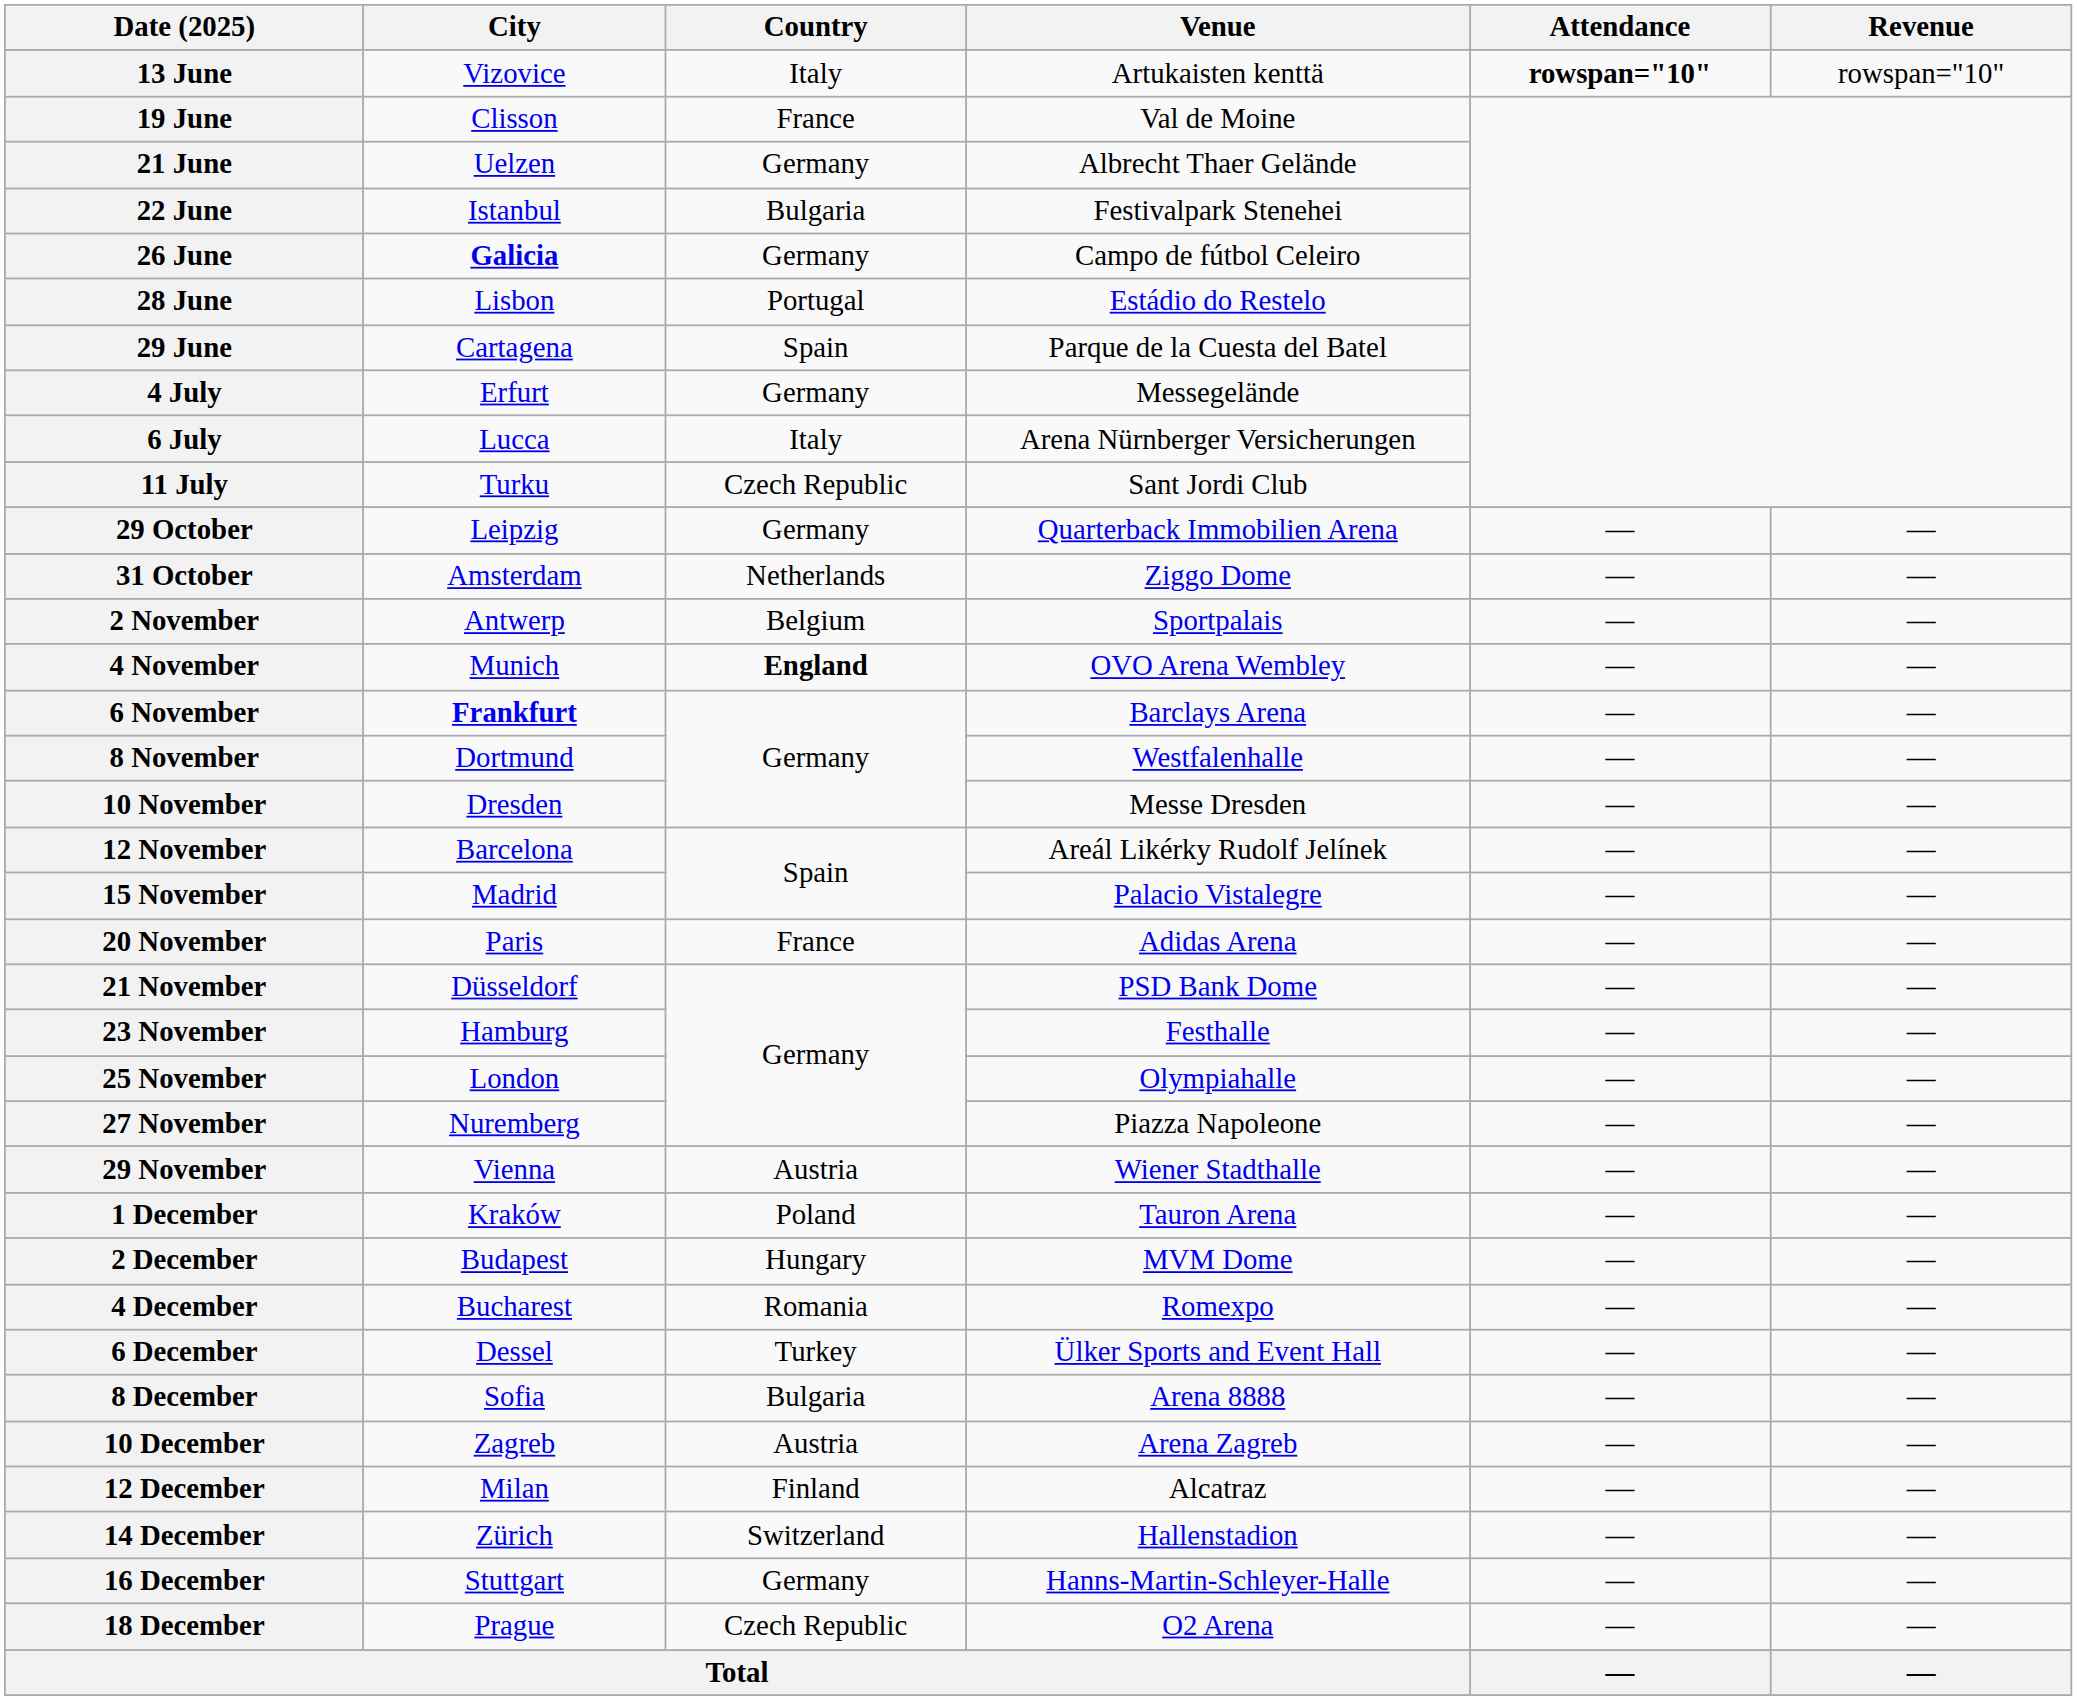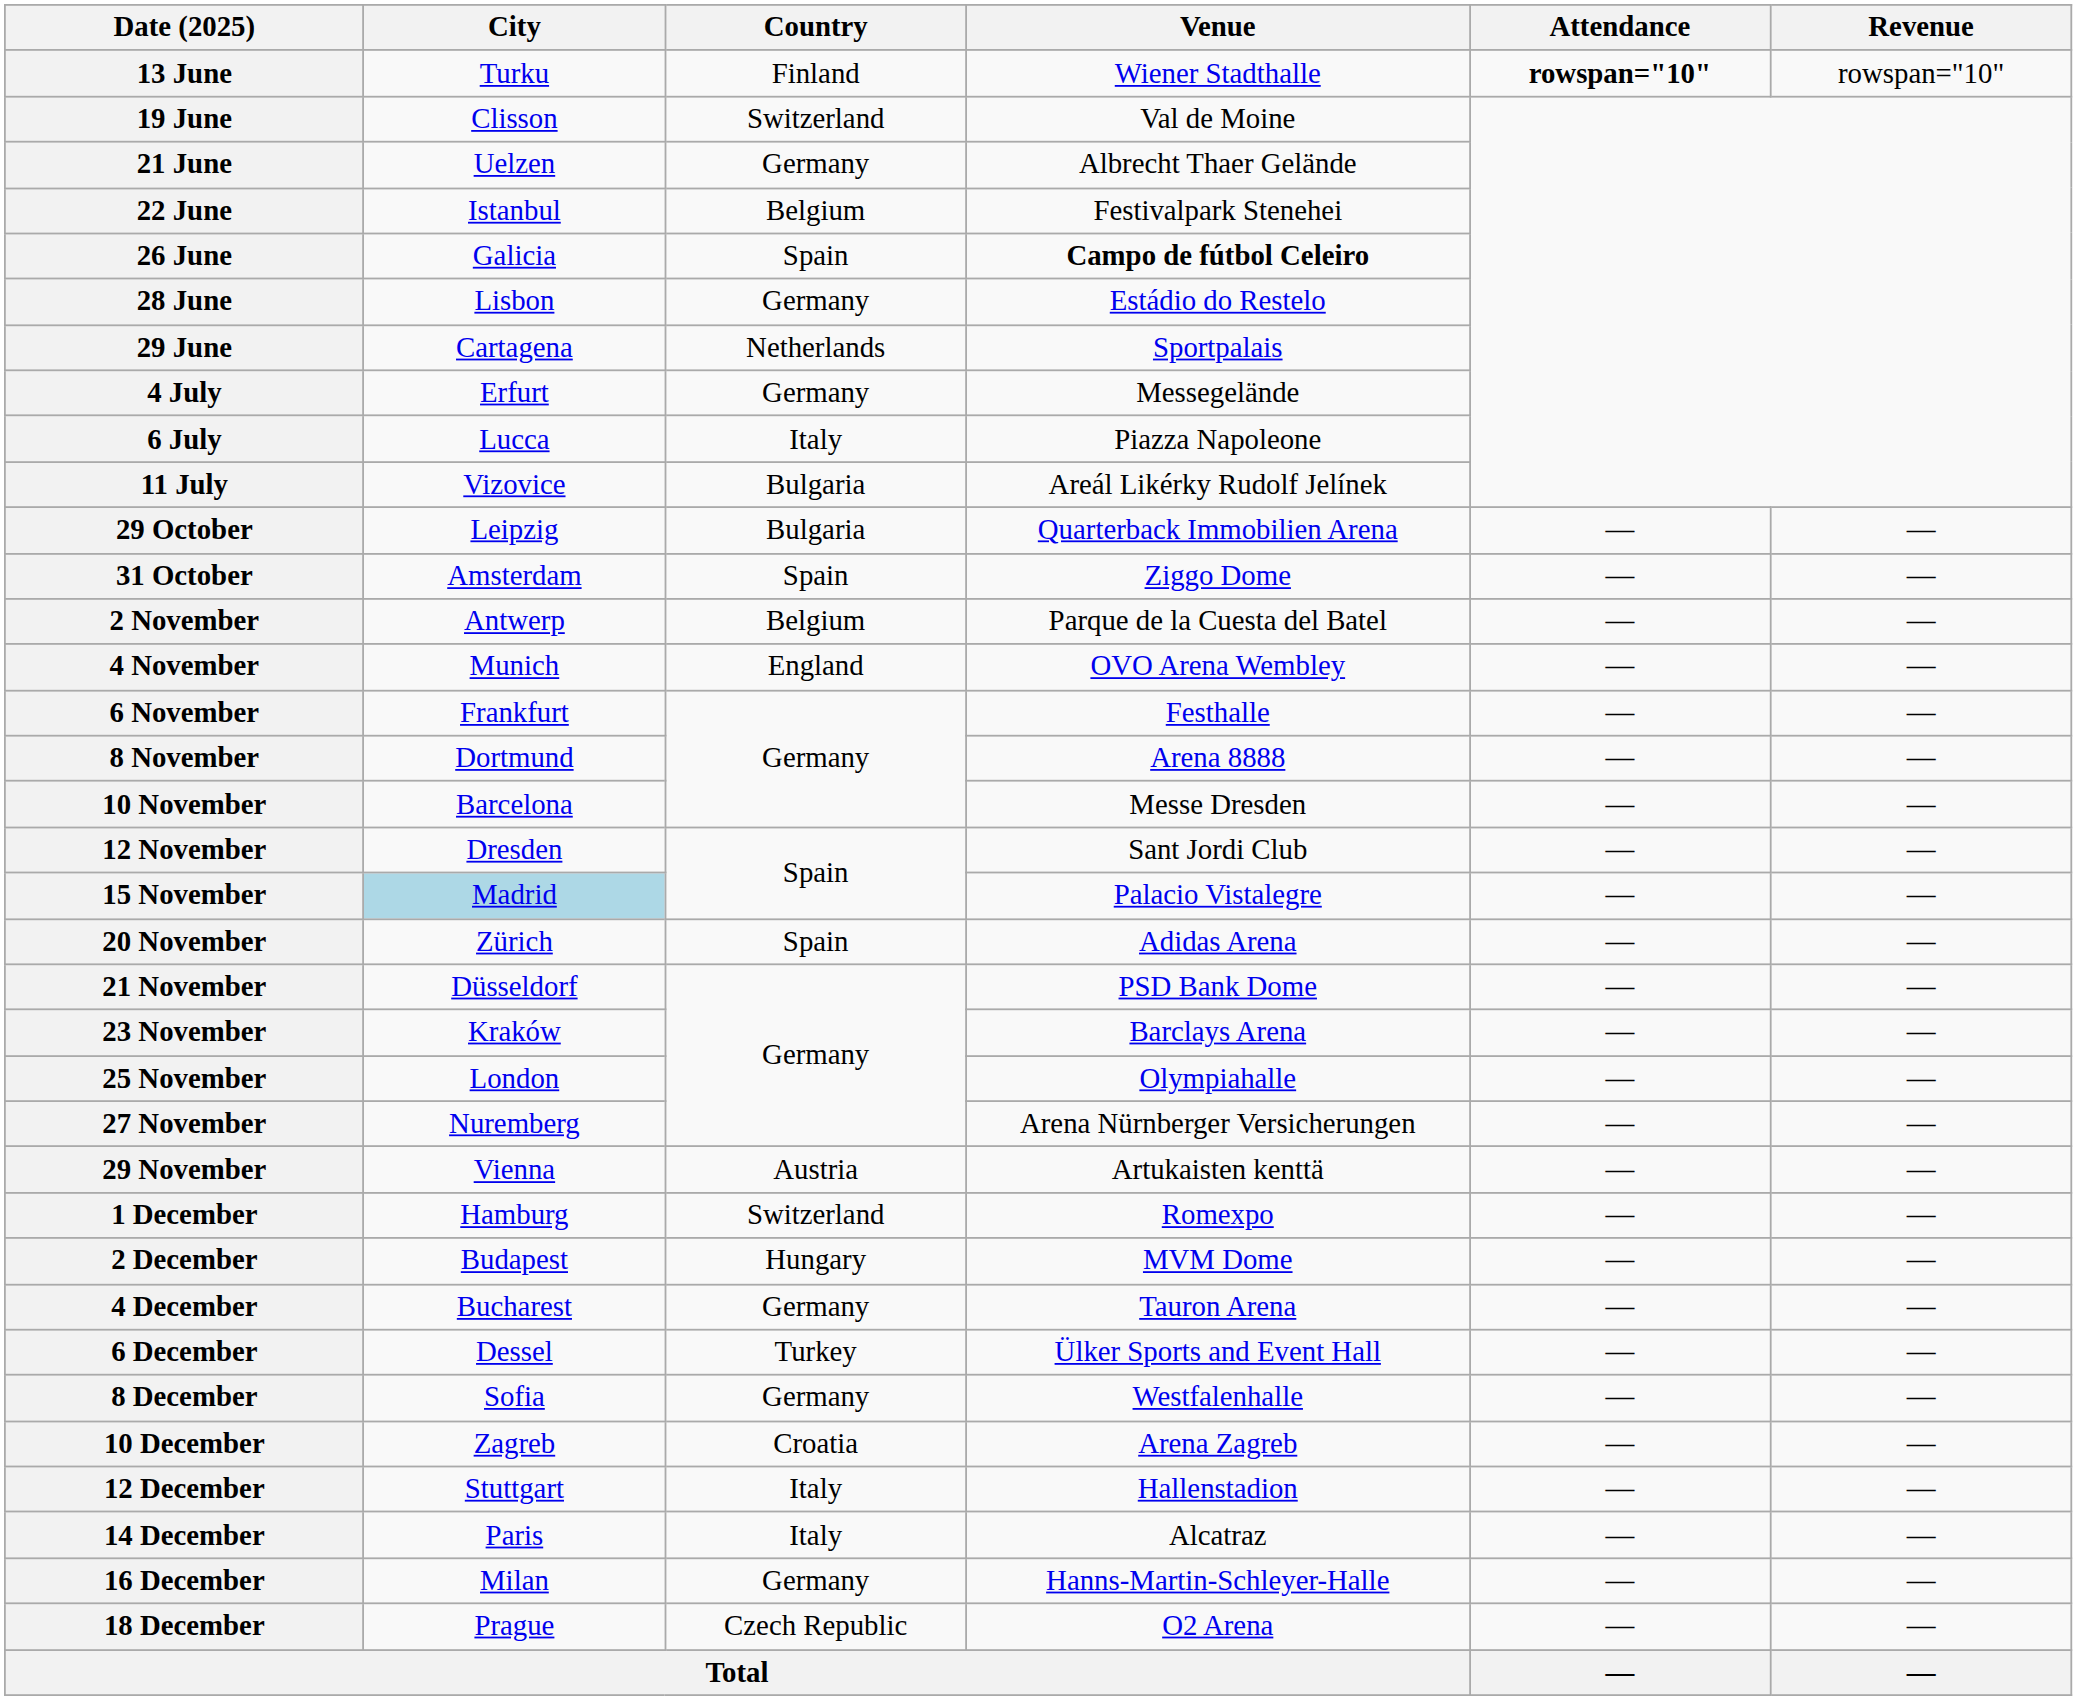(514, 73) Vizovice -> (514, 73) Turku
(816, 73) Italy -> (816, 73) Finland
(1218, 73) Artukaisten kenttä -> (1218, 73) Wiener Stadthalle
(816, 118) France -> (816, 118) Switzerland
(816, 210) Bulgaria -> (816, 210) Belgium
(514, 255) bold -> (514, 255) normal
(816, 255) Germany -> (816, 255) Spain
(1218, 255) normal -> (1218, 255) bold
(816, 301) Portugal -> (816, 301) Germany
(816, 347) Spain -> (816, 347) Netherlands
(1218, 347) Parque de la Cuesta del Batel -> (1218, 347) Sportpalais
(1218, 438) Arena Nürnberger Versicherungen -> (1218, 438) Piazza Napoleone
(514, 484) Turku -> (514, 484) Vizovice
(816, 484) Czech Republic -> (816, 484) Bulgaria
(1218, 484) Sant Jordi Club -> (1218, 484) Areál Likérky Rudolf Jelínek
(816, 529) Germany -> (816, 529) Bulgaria
(816, 575) Netherlands -> (816, 575) Spain
(1218, 621) Sportpalais -> (1218, 621) Parque de la Cuesta del Batel
(816, 666) bold -> (816, 666) normal
(514, 712) bold -> (514, 712) normal
(1218, 712) Barclays Arena -> (1218, 712) Festhalle
(1218, 758) Westfalenhalle -> (1218, 758) Arena 8888
(514, 803) Dresden -> (514, 803) Barcelona
(514, 849) Barcelona -> (514, 849) Dresden
(1218, 849) Areál Likérky Rudolf Jelínek -> (1218, 849) Sant Jordi Club
(514, 895) no background -> (514, 895) lightblue background
(514, 940) Paris -> (514, 940) Zürich
(816, 940) France -> (816, 940) Spain
(514, 1032) Hamburg -> (514, 1032) Kraków
(1218, 1032) Festhalle -> (1218, 1032) Barclays Arena
(1218, 1123) Piazza Napoleone -> (1218, 1123) Arena Nürnberger Versicherungen
(1218, 1169) Wiener Stadthalle -> (1218, 1169) Artukaisten kenttä
(514, 1214) Kraków -> (514, 1214) Hamburg
(816, 1214) Poland -> (816, 1214) Switzerland
(1218, 1214) Tauron Arena -> (1218, 1214) Romexpo
(816, 1306) Romania -> (816, 1306) Germany
(1218, 1306) Romexpo -> (1218, 1306) Tauron Arena
(816, 1397) Bulgaria -> (816, 1397) Germany
(1218, 1397) Arena 8888 -> (1218, 1397) Westfalenhalle
(816, 1443) Austria -> (816, 1443) Croatia
(514, 1488) Milan -> (514, 1488) Stuttgart
(816, 1488) Finland -> (816, 1488) Italy
(1218, 1488) Alcatraz -> (1218, 1488) Hallenstadion
(514, 1534) Zürich -> (514, 1534) Paris
(816, 1534) Switzerland -> (816, 1534) Italy
(1218, 1534) Hallenstadion -> (1218, 1534) Alcatraz
(514, 1580) Stuttgart -> (514, 1580) Milan
